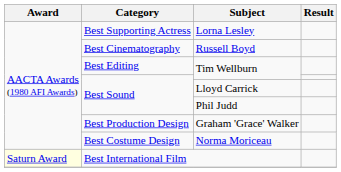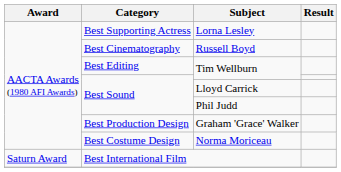(37, 158) lightyellow background -> (37, 158) no background
